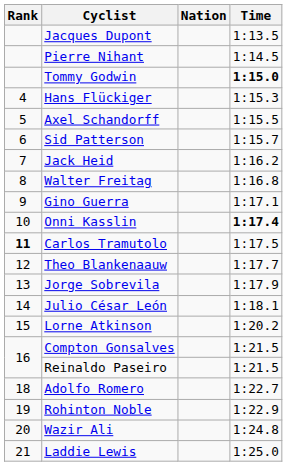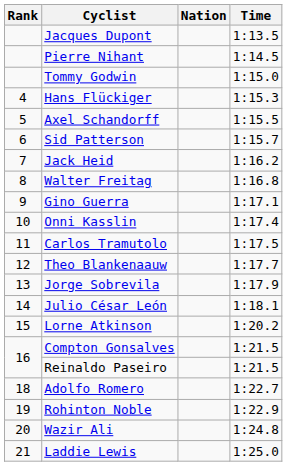(256, 77) bold -> (256, 77) normal
(256, 223) bold -> (256, 223) normal
(23, 243) bold -> (23, 243) normal
